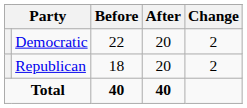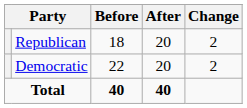rows swapped: (51, 66) <-> (51, 41)
